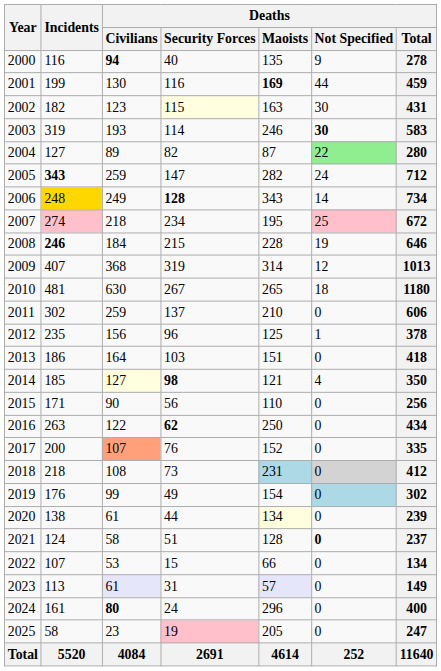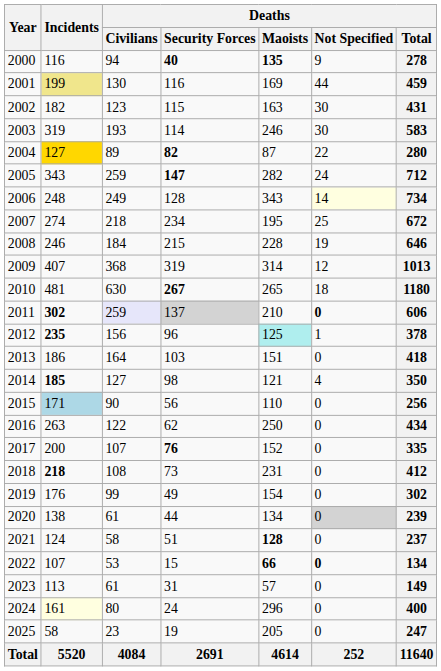(112, 61) bold -> (112, 61) normal
(171, 61) normal -> (171, 61) bold
(272, 61) normal -> (272, 61) bold
(55, 84) no background -> (55, 84) khaki background
(272, 84) bold -> (272, 84) normal
(174, 107) lightyellow background -> (174, 107) no background
(321, 130) bold -> (321, 130) normal
(55, 153) no background -> (55, 153) gold background
(171, 153) normal -> (171, 153) bold
(321, 153) lightgreen background -> (321, 153) no background
(55, 175) bold -> (55, 175) normal
(174, 175) normal -> (174, 175) bold
(55, 198) gold background -> (55, 198) no background
(174, 198) bold -> (174, 198) normal
(321, 198) no background -> (321, 198) lightyellow background
(55, 221) pink background -> (55, 221) no background
(321, 221) pink background -> (321, 221) no background
(55, 244) bold -> (55, 244) normal
(174, 289) normal -> (174, 289) bold
(55, 312) normal -> (55, 312) bold
(116, 312) no background -> (116, 312) lavender background
(174, 312) no background -> (174, 312) lightgrey background
(318, 312) normal -> (318, 312) bold
(55, 335) normal -> (55, 335) bold
(272, 335) no background -> (272, 335) paleturquoise background
(55, 381) normal -> (55, 381) bold
(116, 381) lightyellow background -> (116, 381) no background
(171, 381) bold -> (171, 381) normal
(55, 403) no background -> (55, 403) lightblue background
(171, 426) bold -> (171, 426) normal
(116, 449) lightsalmon background -> (116, 449) no background
(171, 449) normal -> (171, 449) bold
(55, 472) normal -> (55, 472) bold
(272, 472) lightblue background -> (272, 472) no background
(318, 472) lightgrey background -> (318, 472) no background
(318, 495) lightblue background -> (318, 495) no background
(272, 517) lightyellow background -> (272, 517) no background
(318, 517) no background -> (318, 517) lightgrey background
(272, 540) normal -> (272, 540) bold
(318, 540) bold -> (318, 540) normal
(269, 563) normal -> (269, 563) bold
(318, 563) normal -> (318, 563) bold
(112, 586) lavender background -> (112, 586) no background
(269, 586) lavender background -> (269, 586) no background
(55, 609) no background -> (55, 609) lightyellow background
(112, 609) bold -> (112, 609) normal
(171, 631) pink background -> (171, 631) no background
